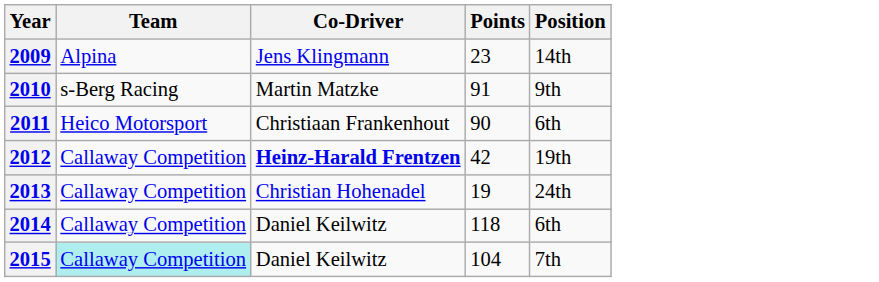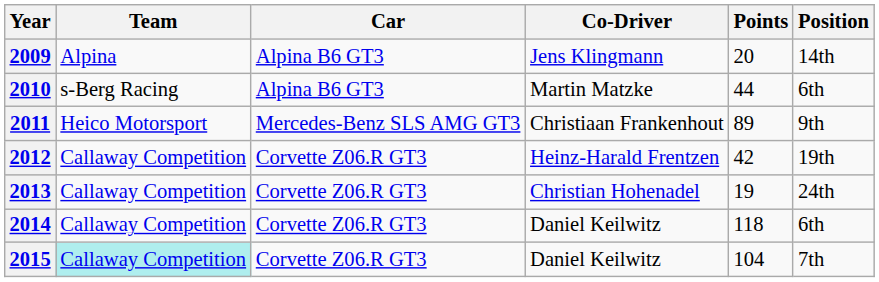+ column: (388, 21)
(481, 55) 23 -> (744, 55) 20
(481, 89) 91 -> (744, 89) 44
(548, 89) 9th -> (811, 89) 6th
(481, 123) 90 -> (744, 123) 89
(548, 123) 6th -> (811, 123) 9th
(358, 157) bold -> (625, 157) normal
